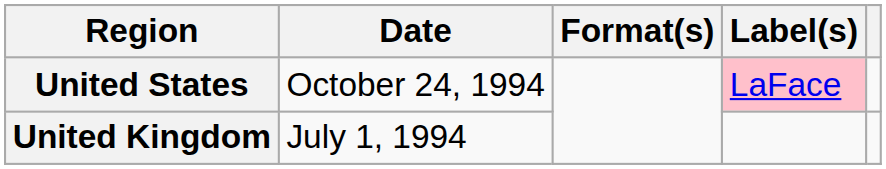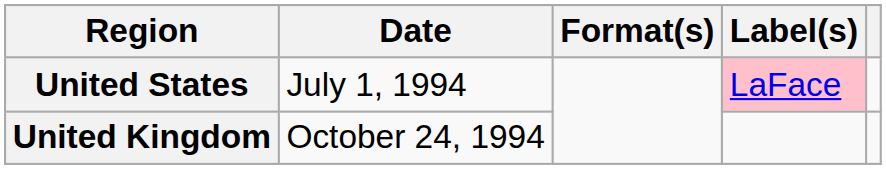(416, 84) October 24, 1994 -> (377, 84) July 1, 1994
(377, 137) July 1, 1994 -> (416, 137) October 24, 1994
